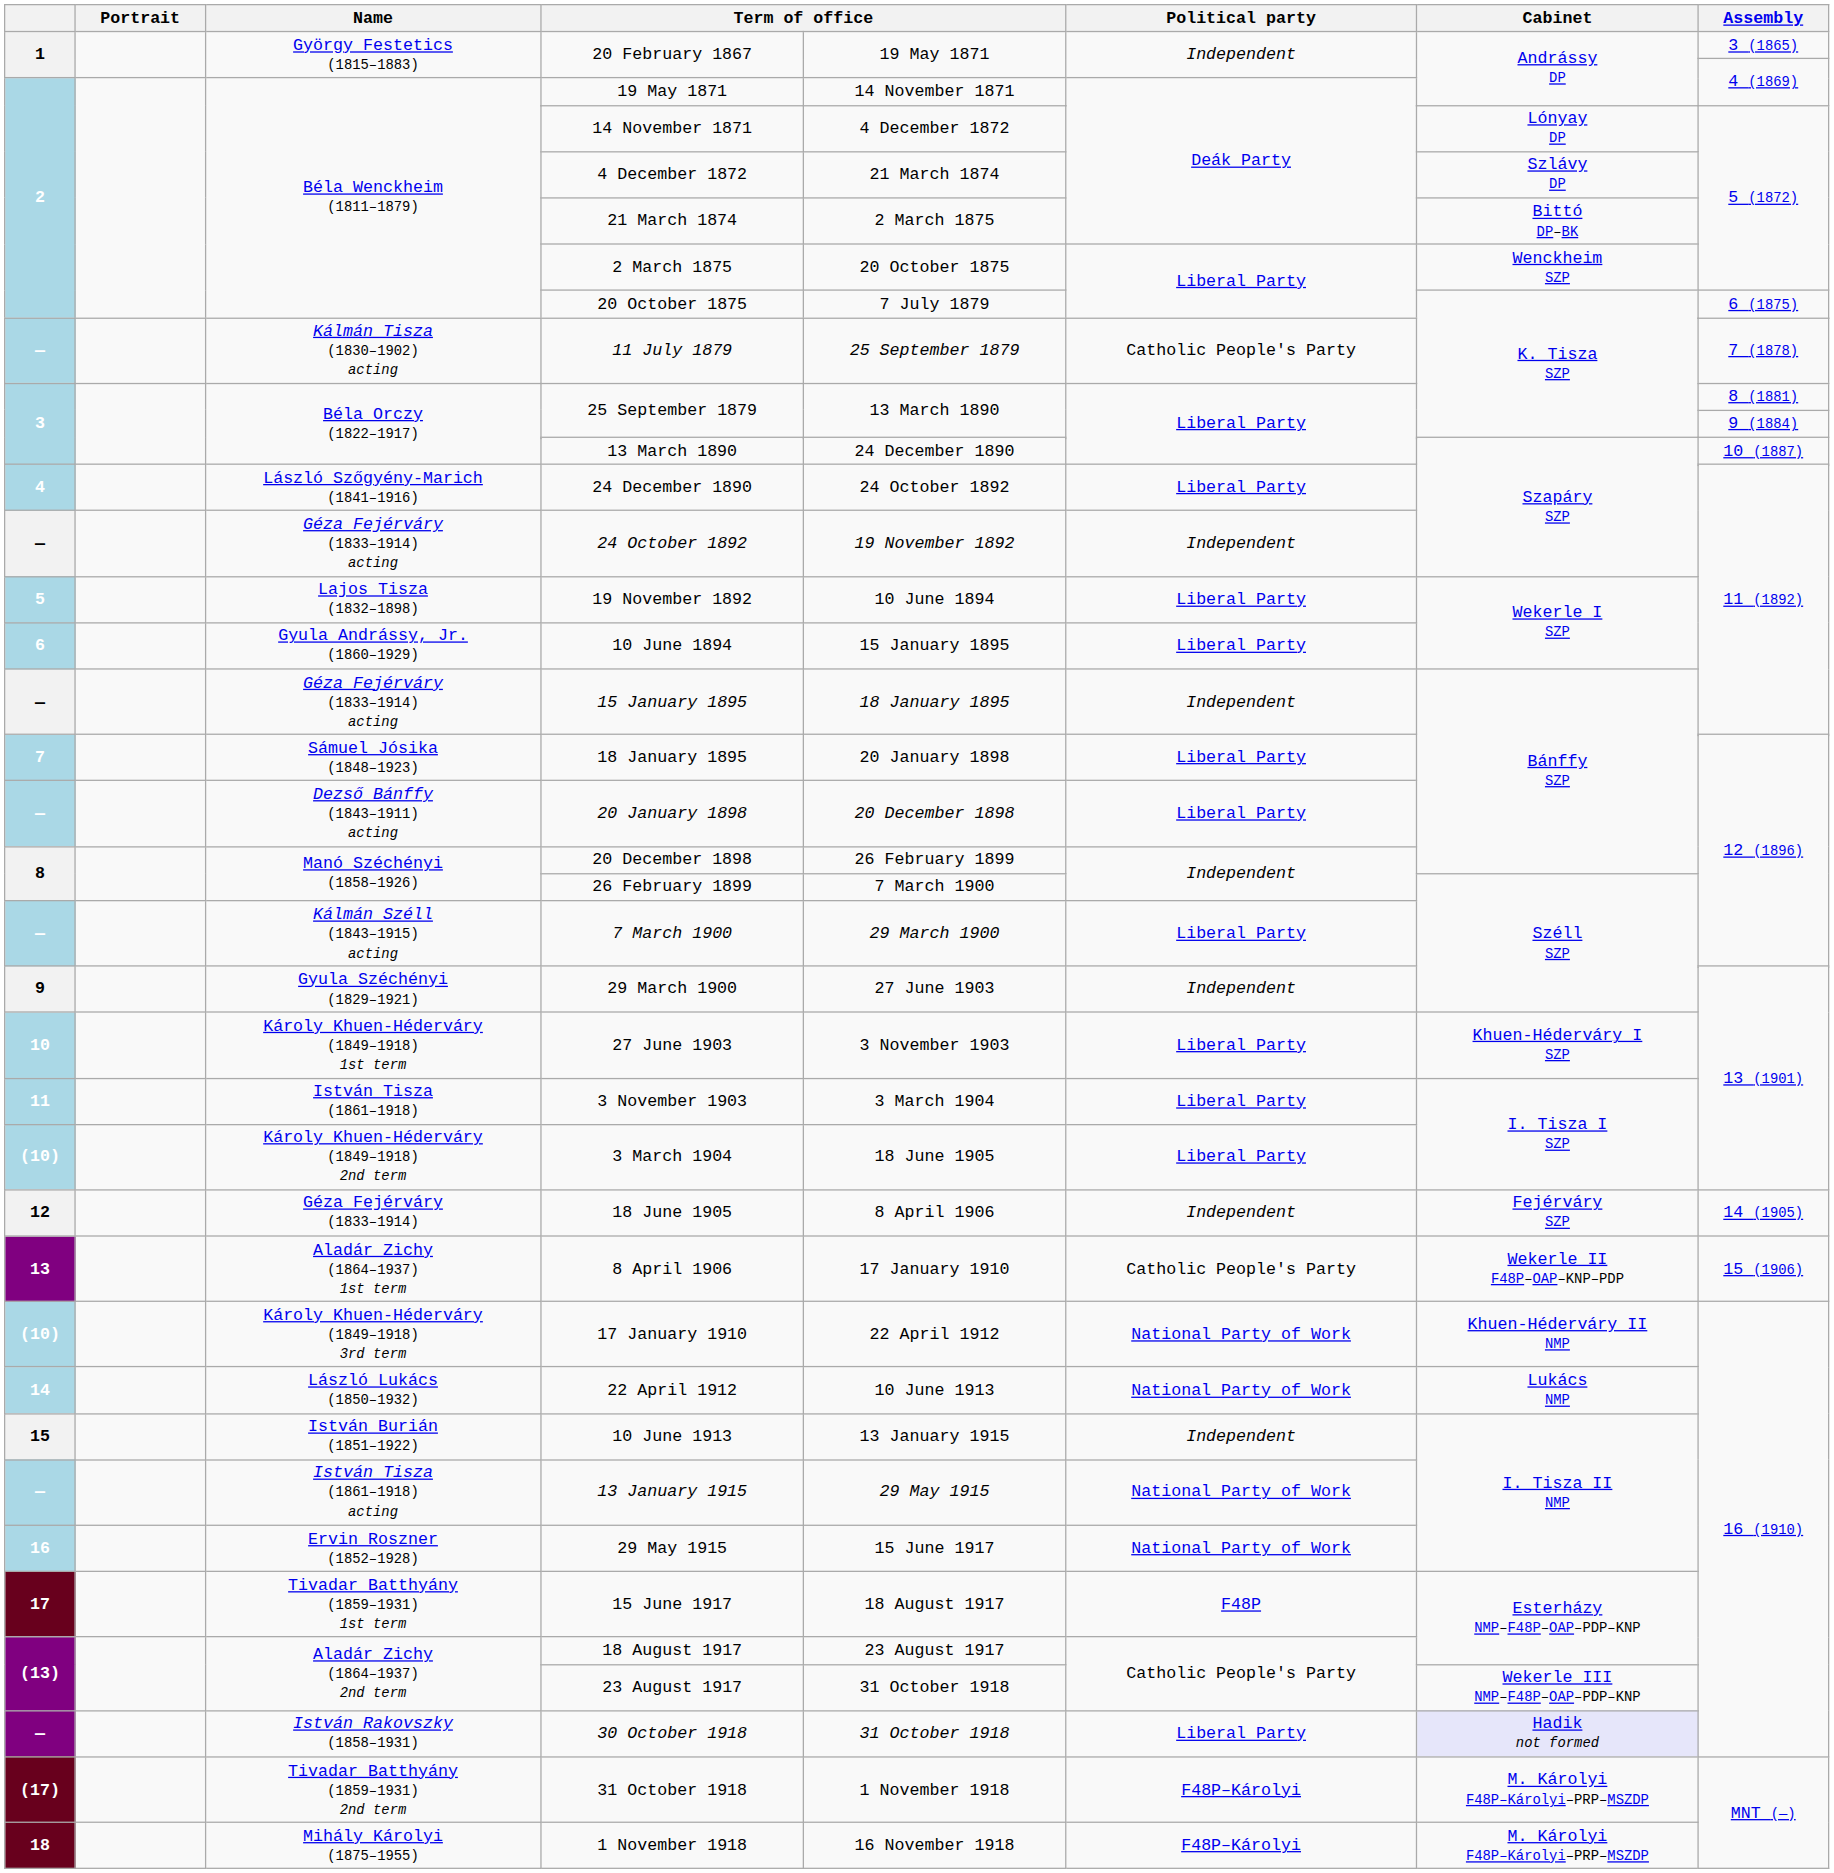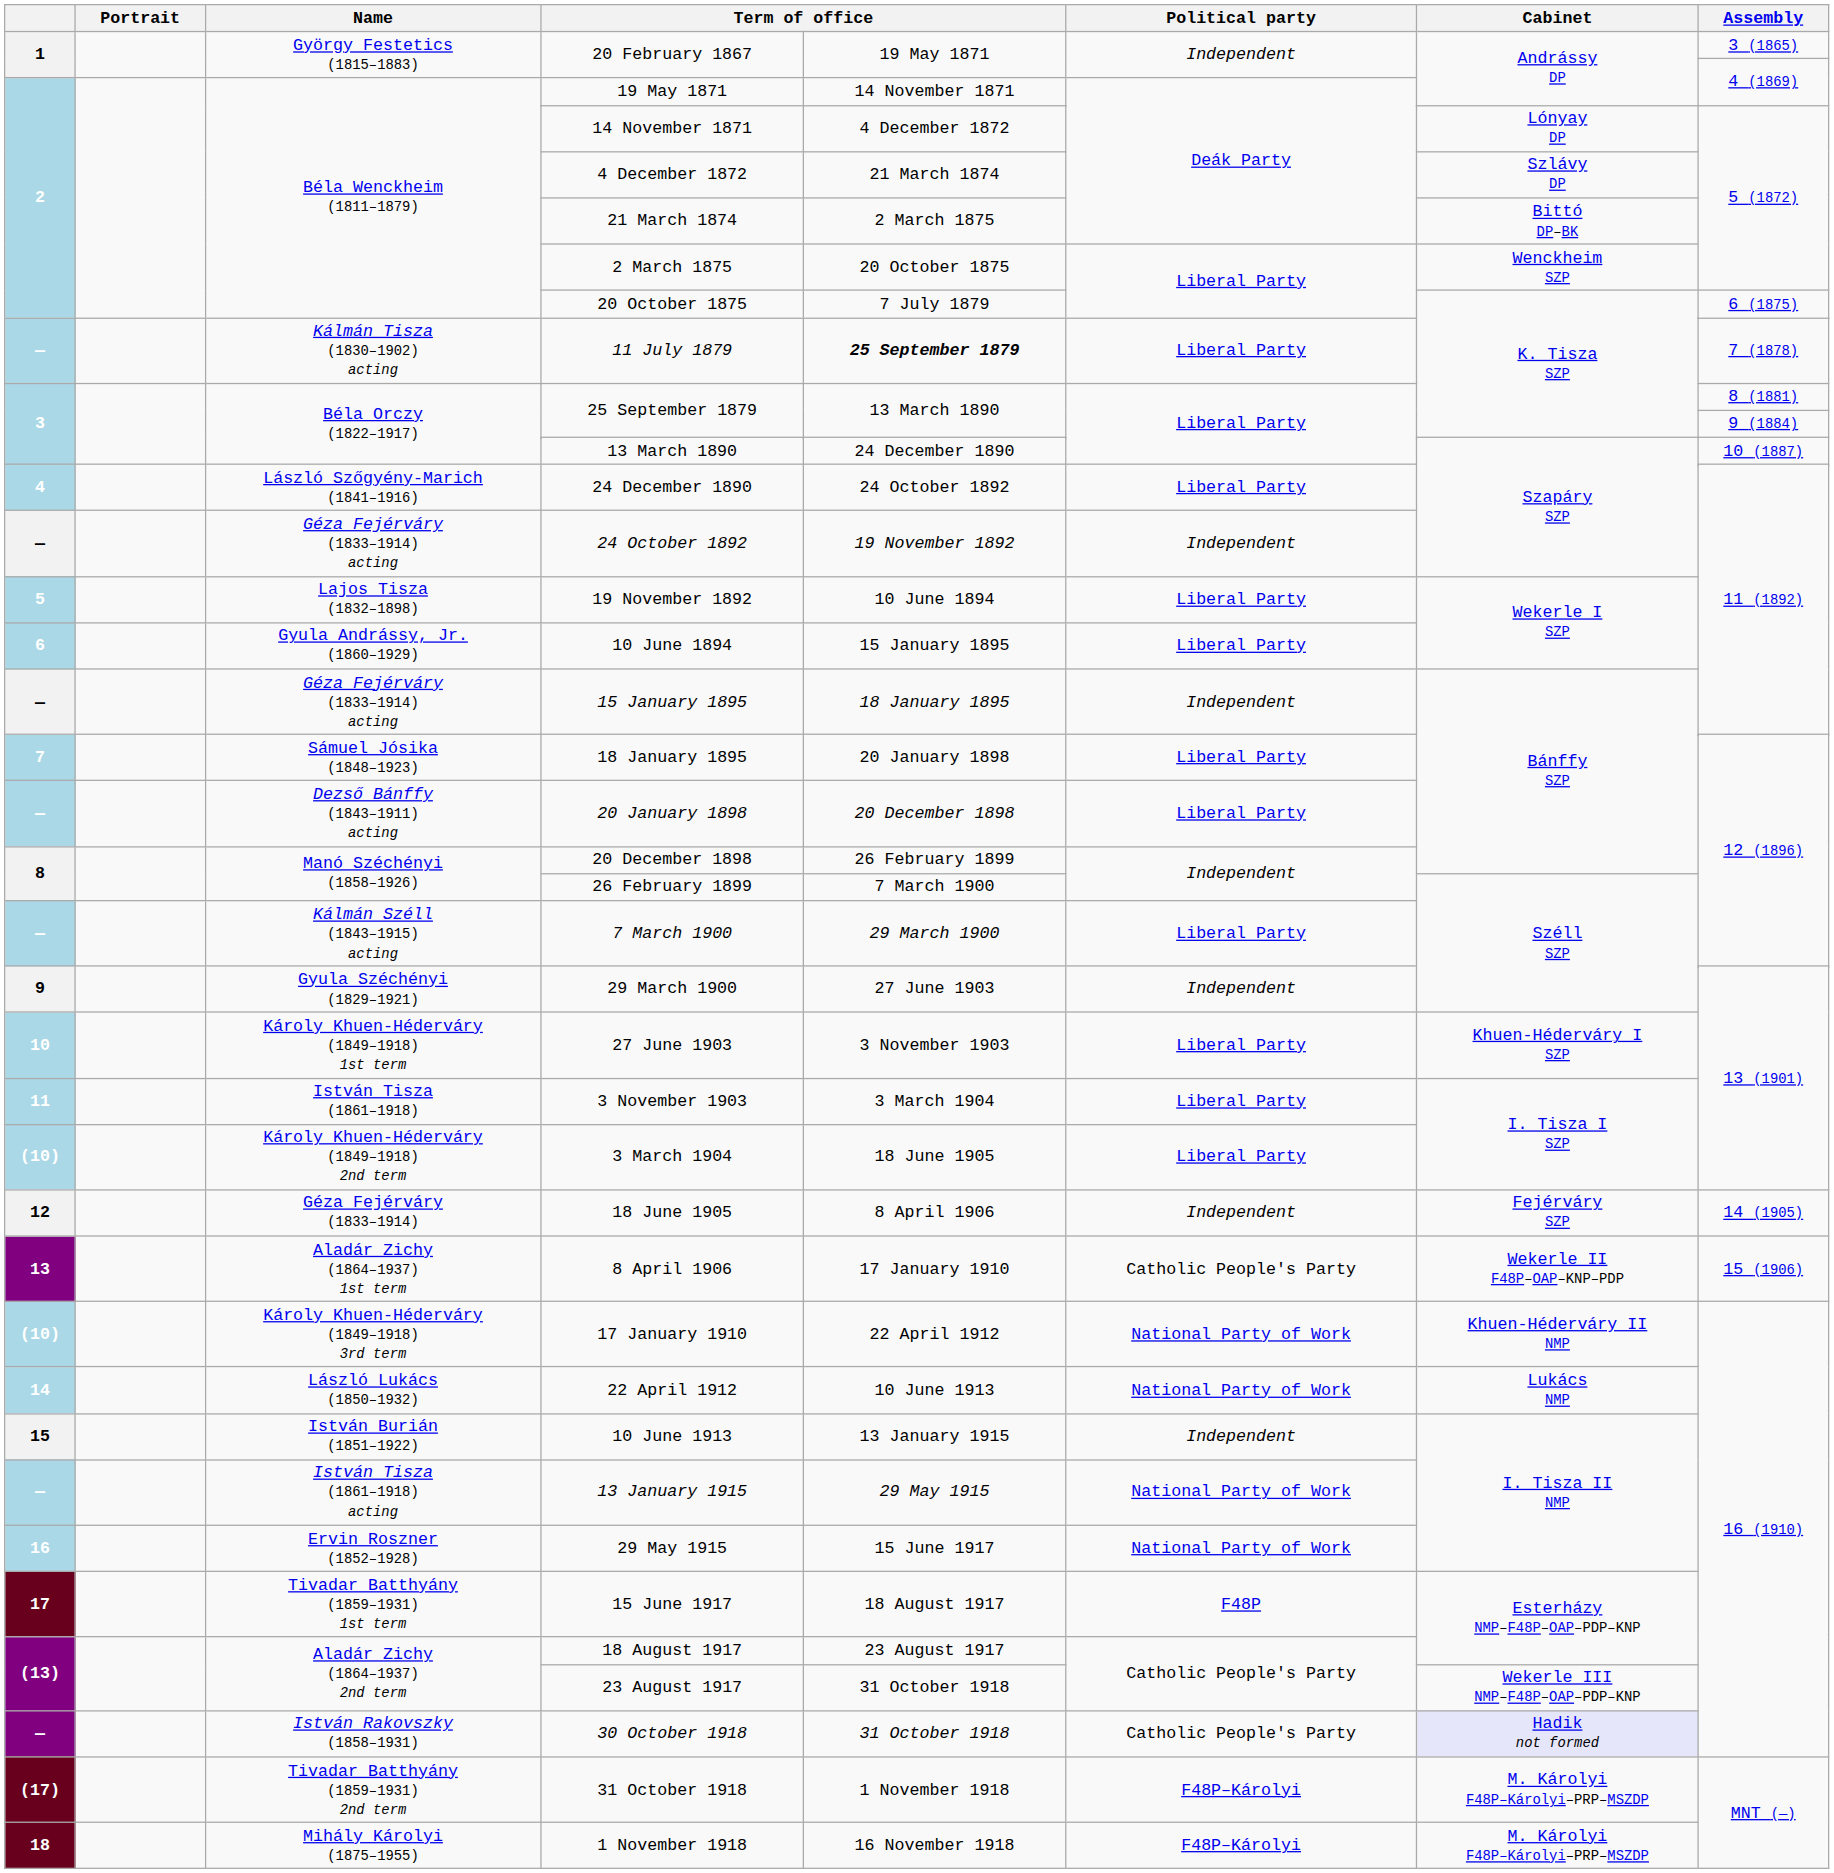(935, 350) normal -> (935, 350) bold
(1241, 350) Catholic People's Party -> (1241, 350) Liberal Party
(1241, 1734) Liberal Party -> (1241, 1734) Catholic People's Party
